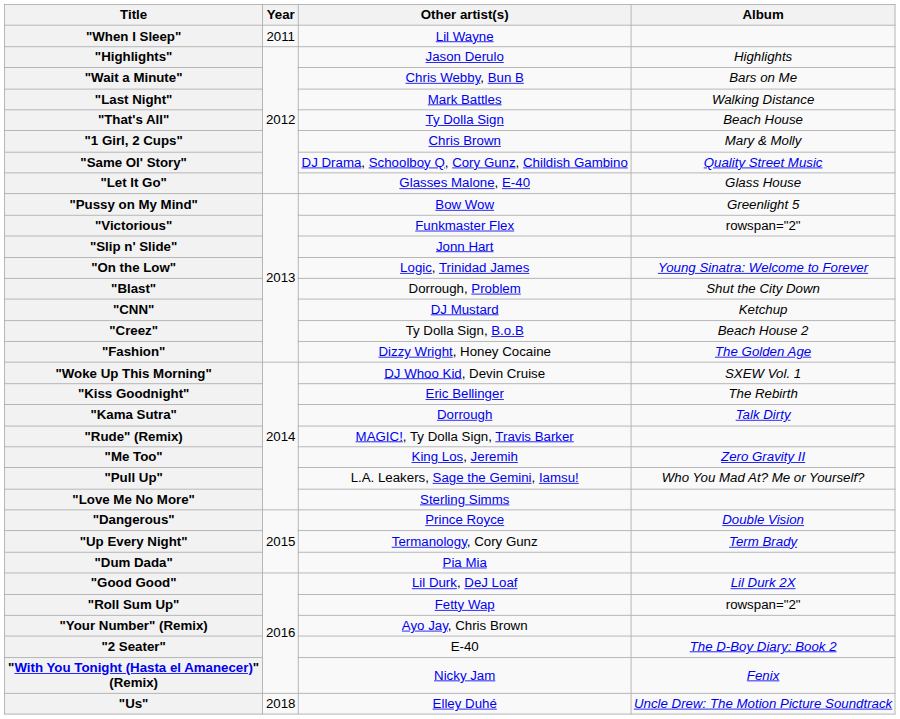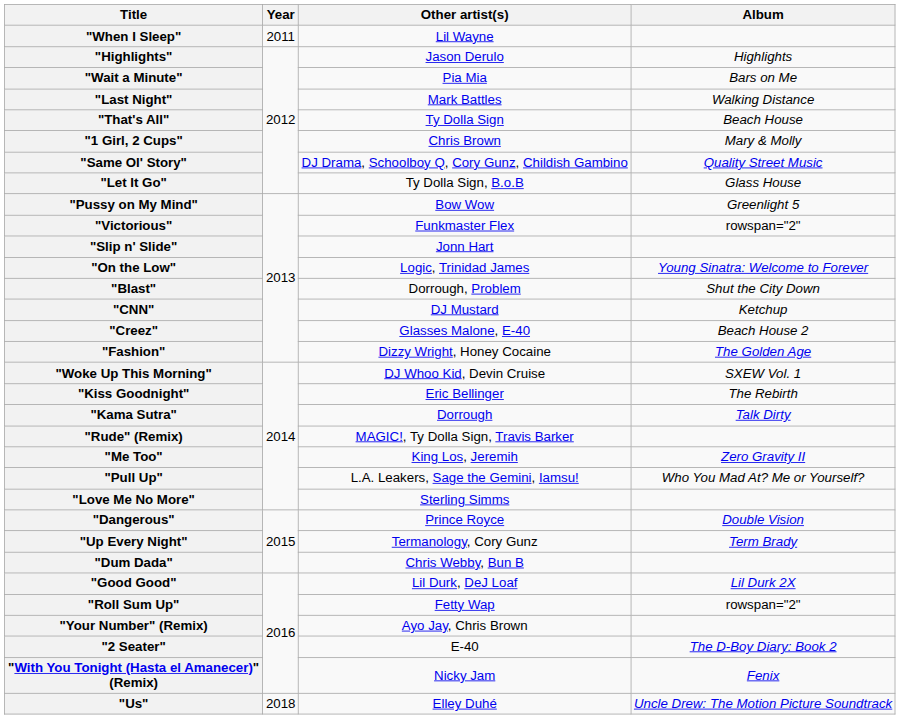(465, 78) Chris Webby, Bun B -> (465, 78) Pia Mia
(465, 183) Glasses Malone, E-40 -> (465, 183) Ty Dolla Sign, B.o.B
(465, 330) Ty Dolla Sign, B.o.B -> (465, 330) Glasses Malone, E-40
(465, 562) Pia Mia -> (465, 562) Chris Webby, Bun B
